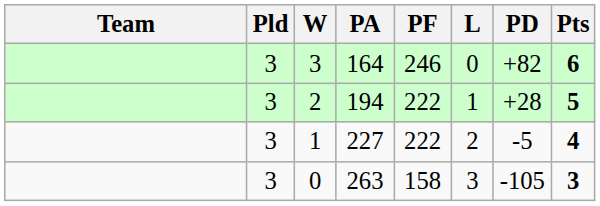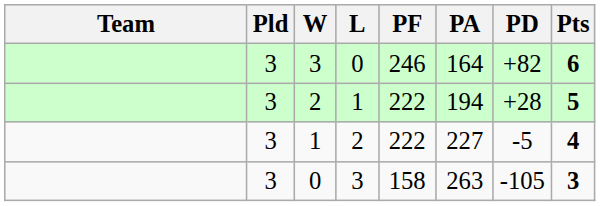columns swapped: (472, 24) <-> (365, 24)
